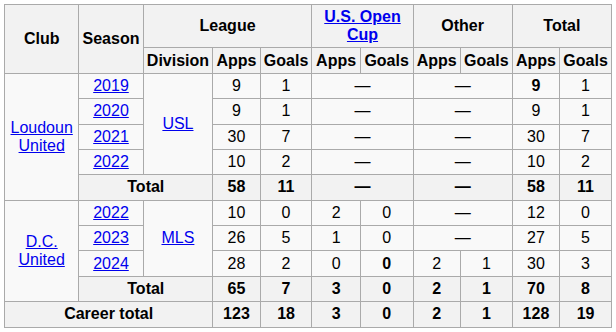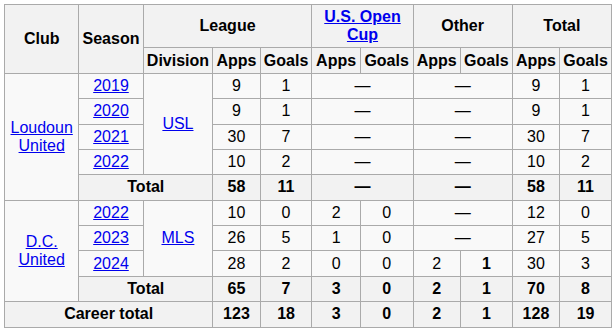(536, 85) bold -> (536, 85) normal
(387, 263) bold -> (387, 263) normal
(486, 263) normal -> (486, 263) bold
